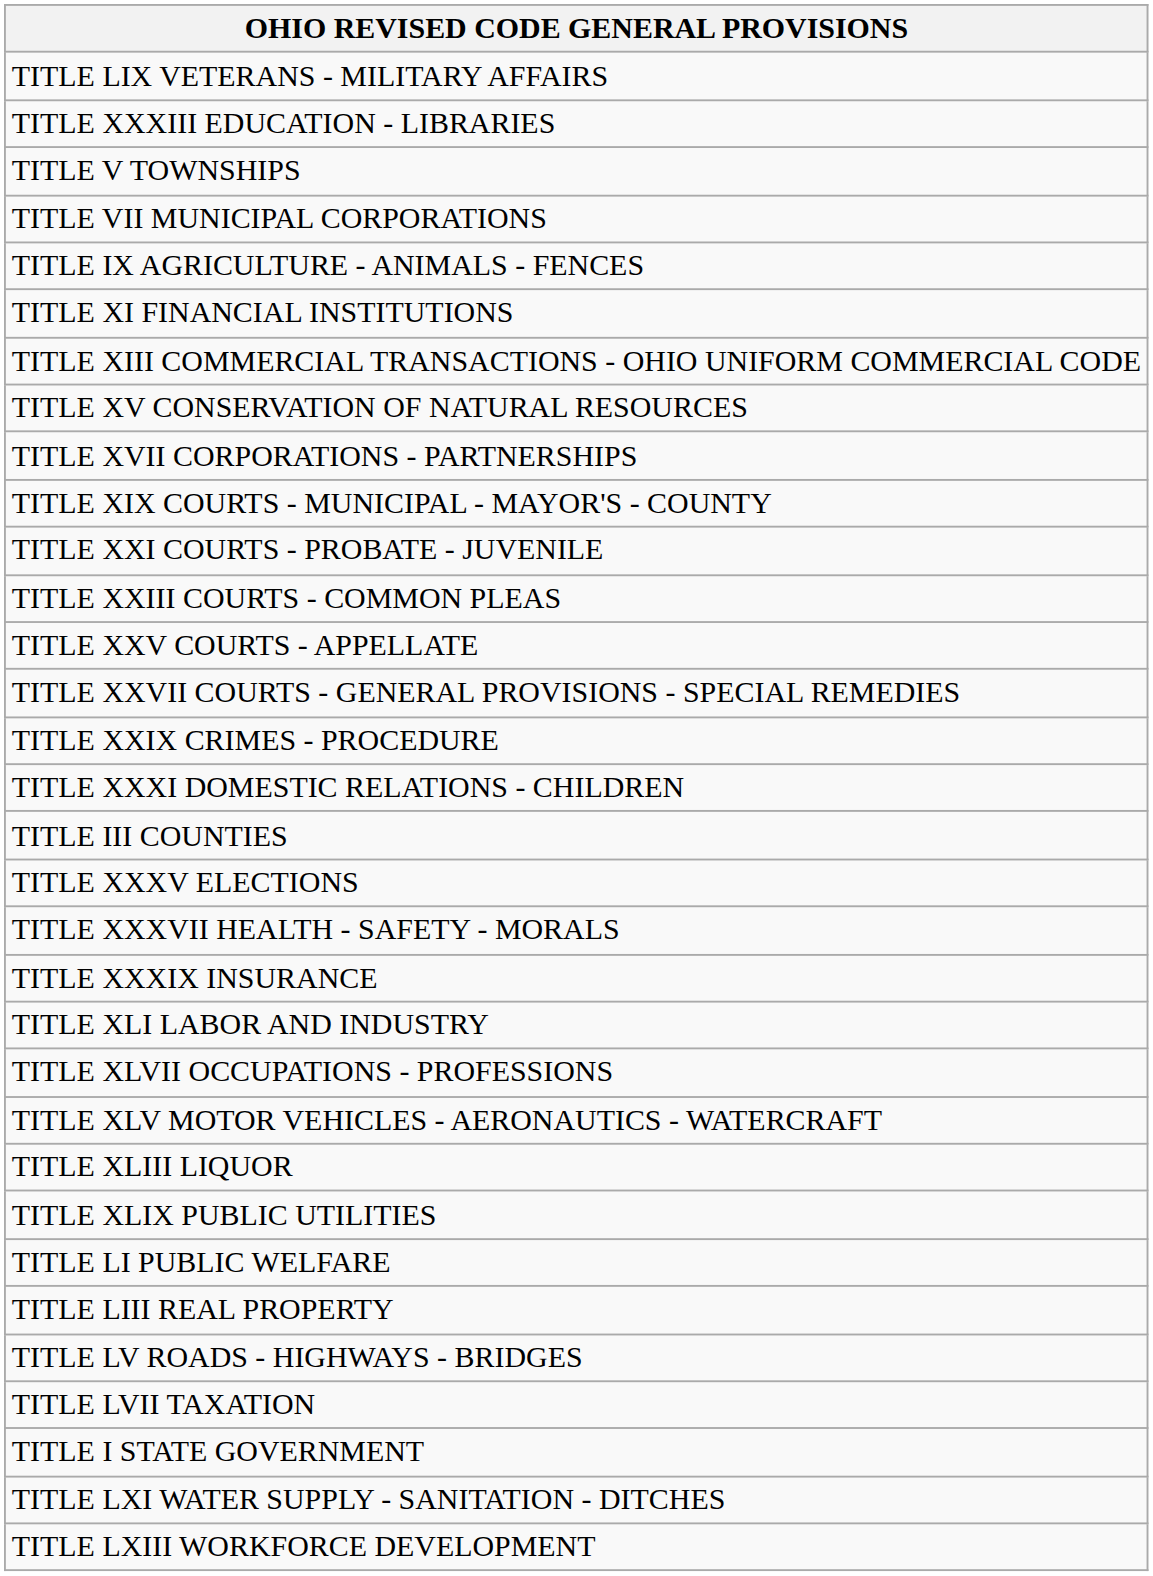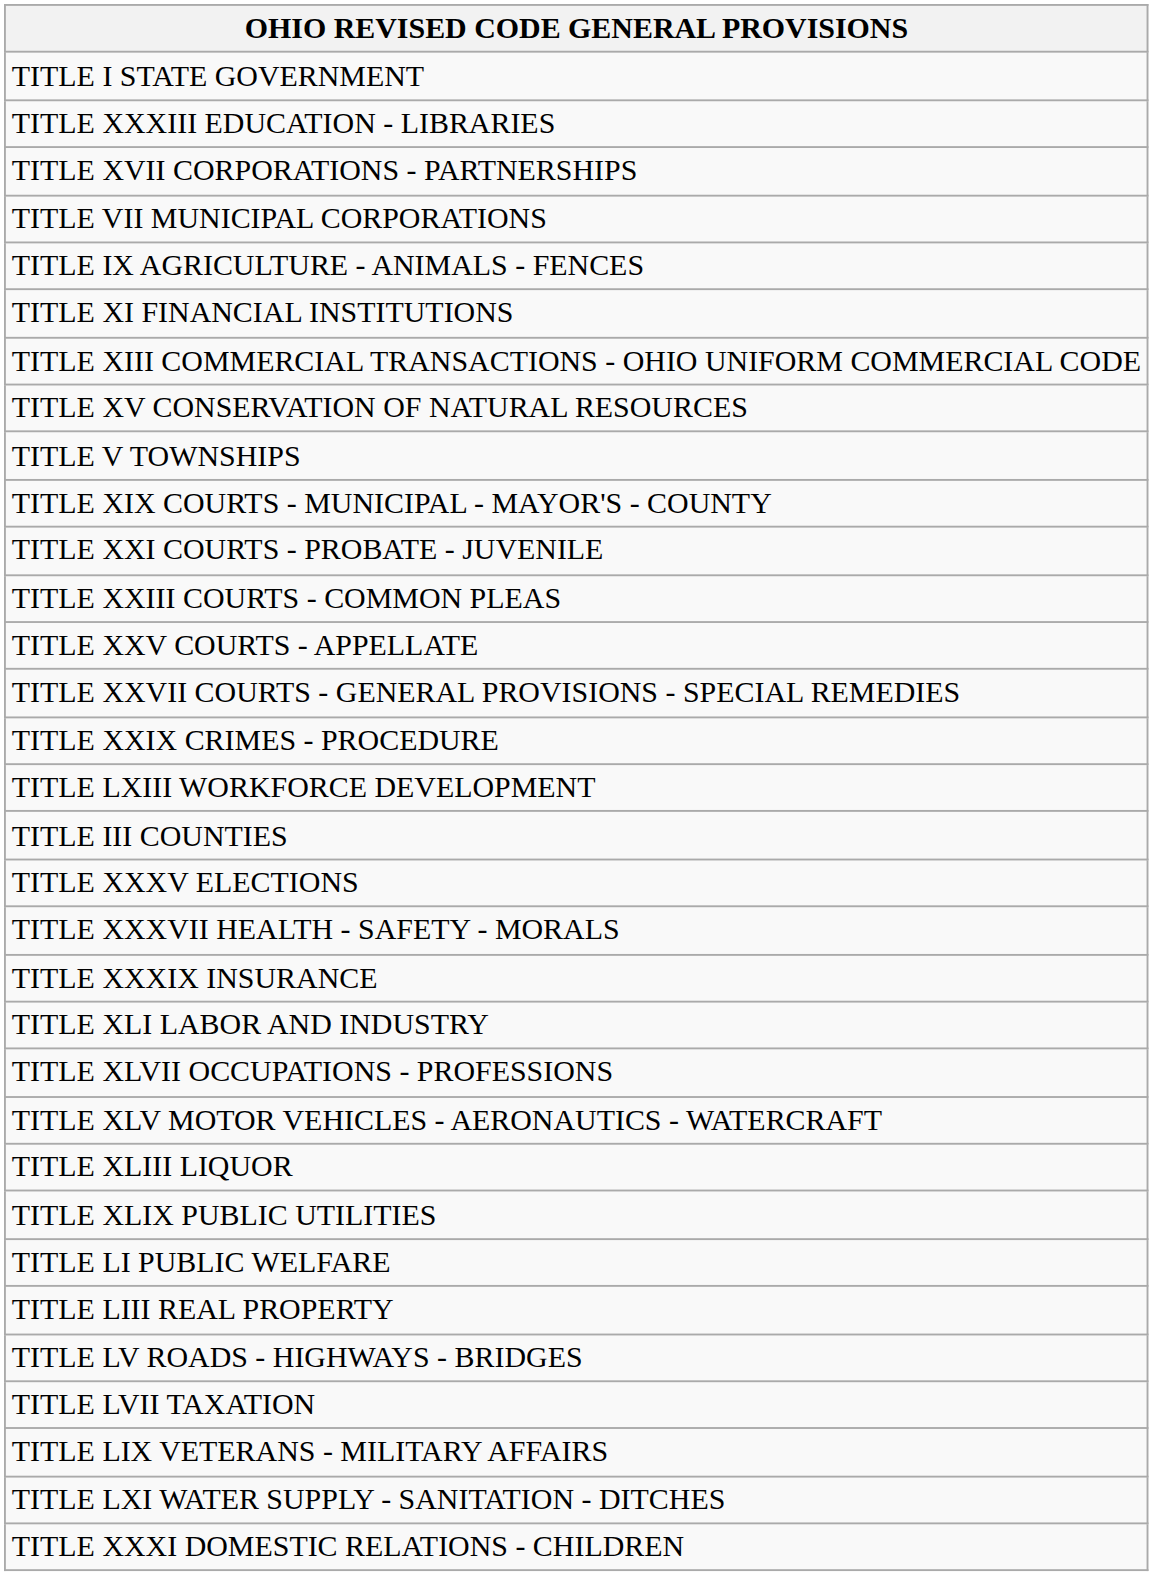(310, 75) TITLE LIX VETERANS - MILITARY AFFAIRS -> (218, 75) TITLE I STATE GOVERNMENT
(156, 170) TITLE V TOWNSHIPS -> (325, 170) TITLE XVII CORPORATIONS - PARTNERSHIPS
(325, 455) TITLE XVII CORPORATIONS - PARTNERSHIPS -> (156, 455) TITLE V TOWNSHIPS
(348, 787) TITLE XXXI DOMESTIC RELATIONS - CHILDREN -> (304, 787) TITLE LXIII WORKFORCE DEVELOPMENT
(218, 1451) TITLE I STATE GOVERNMENT -> (310, 1451) TITLE LIX VETERANS - MILITARY AFFAIRS
(304, 1546) TITLE LXIII WORKFORCE DEVELOPMENT -> (348, 1546) TITLE XXXI DOMESTIC RELATIONS - CHILDREN
